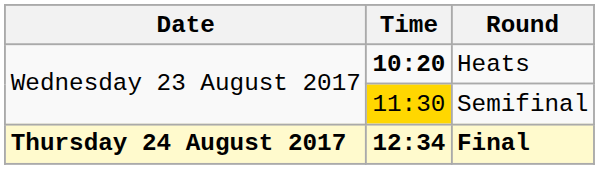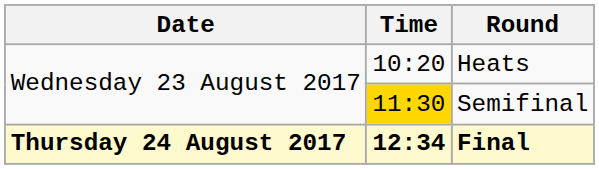(409, 64) bold -> (409, 64) normal
